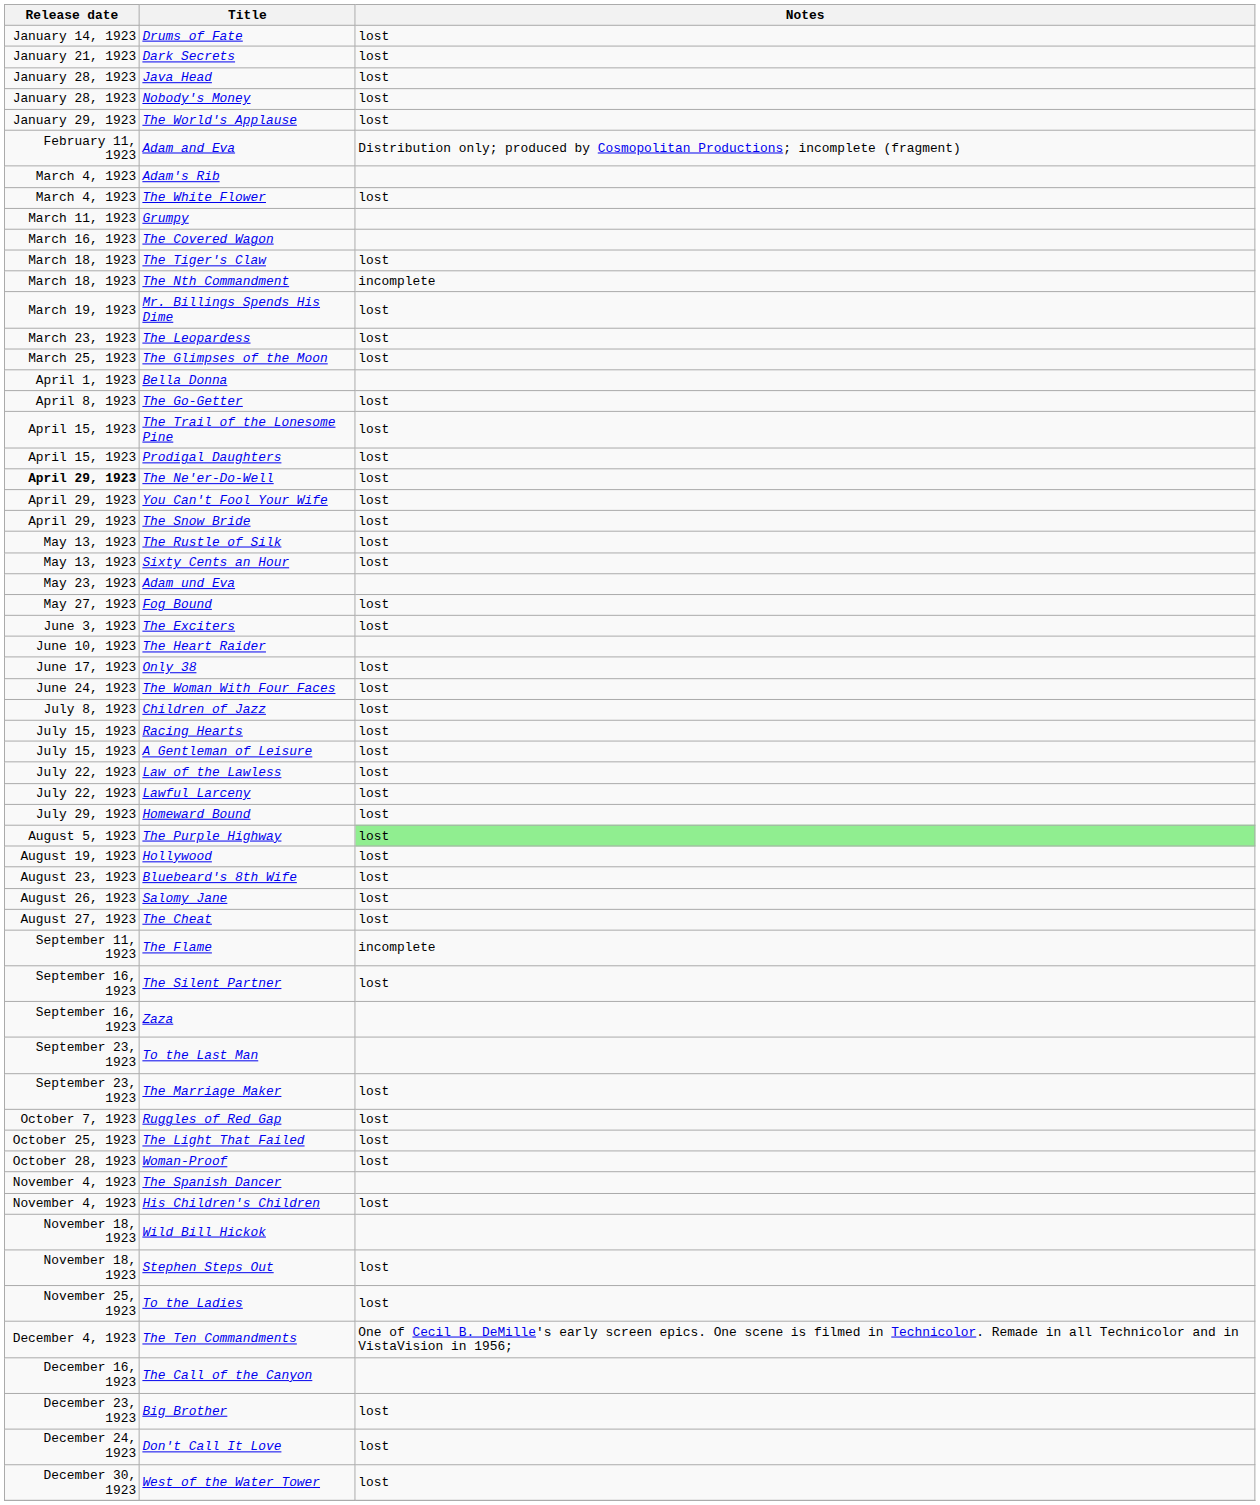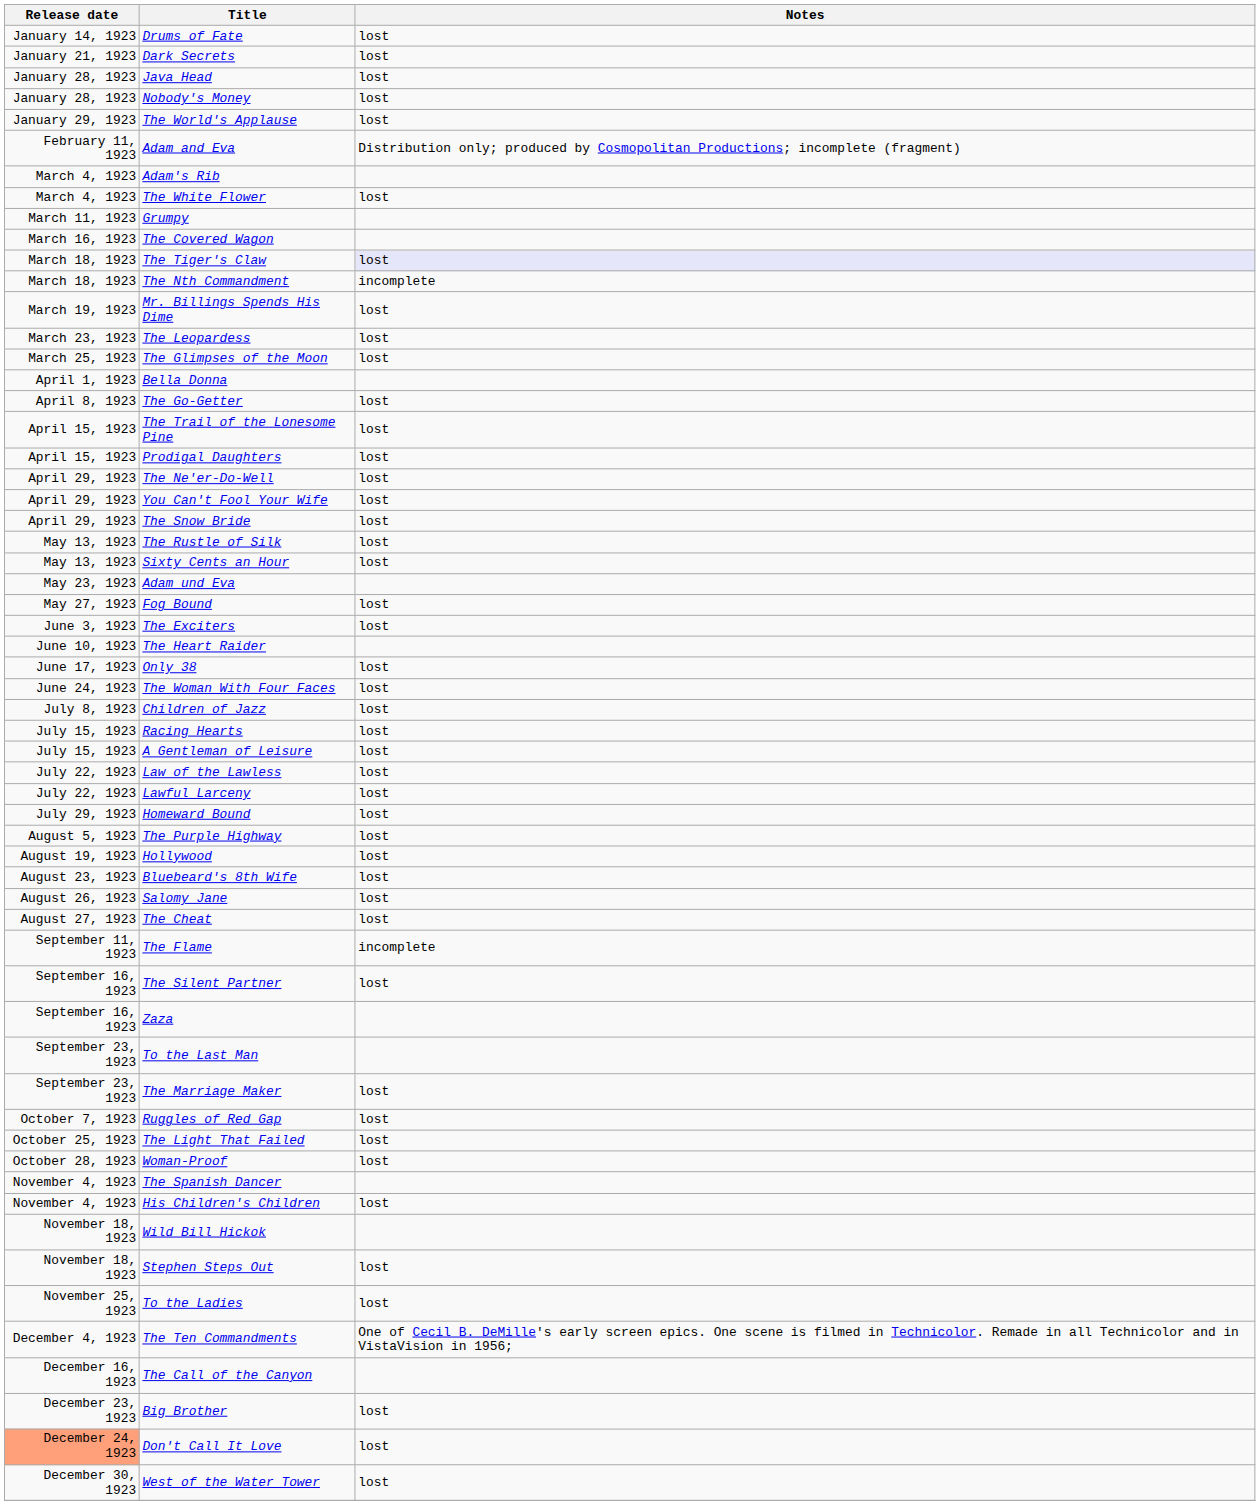(374, 261) no background -> (374, 261) lavender background
(82, 479) bold -> (82, 479) normal
(374, 836) lightgreen background -> (374, 836) no background
(90, 1447) no background -> (90, 1447) lightsalmon background
